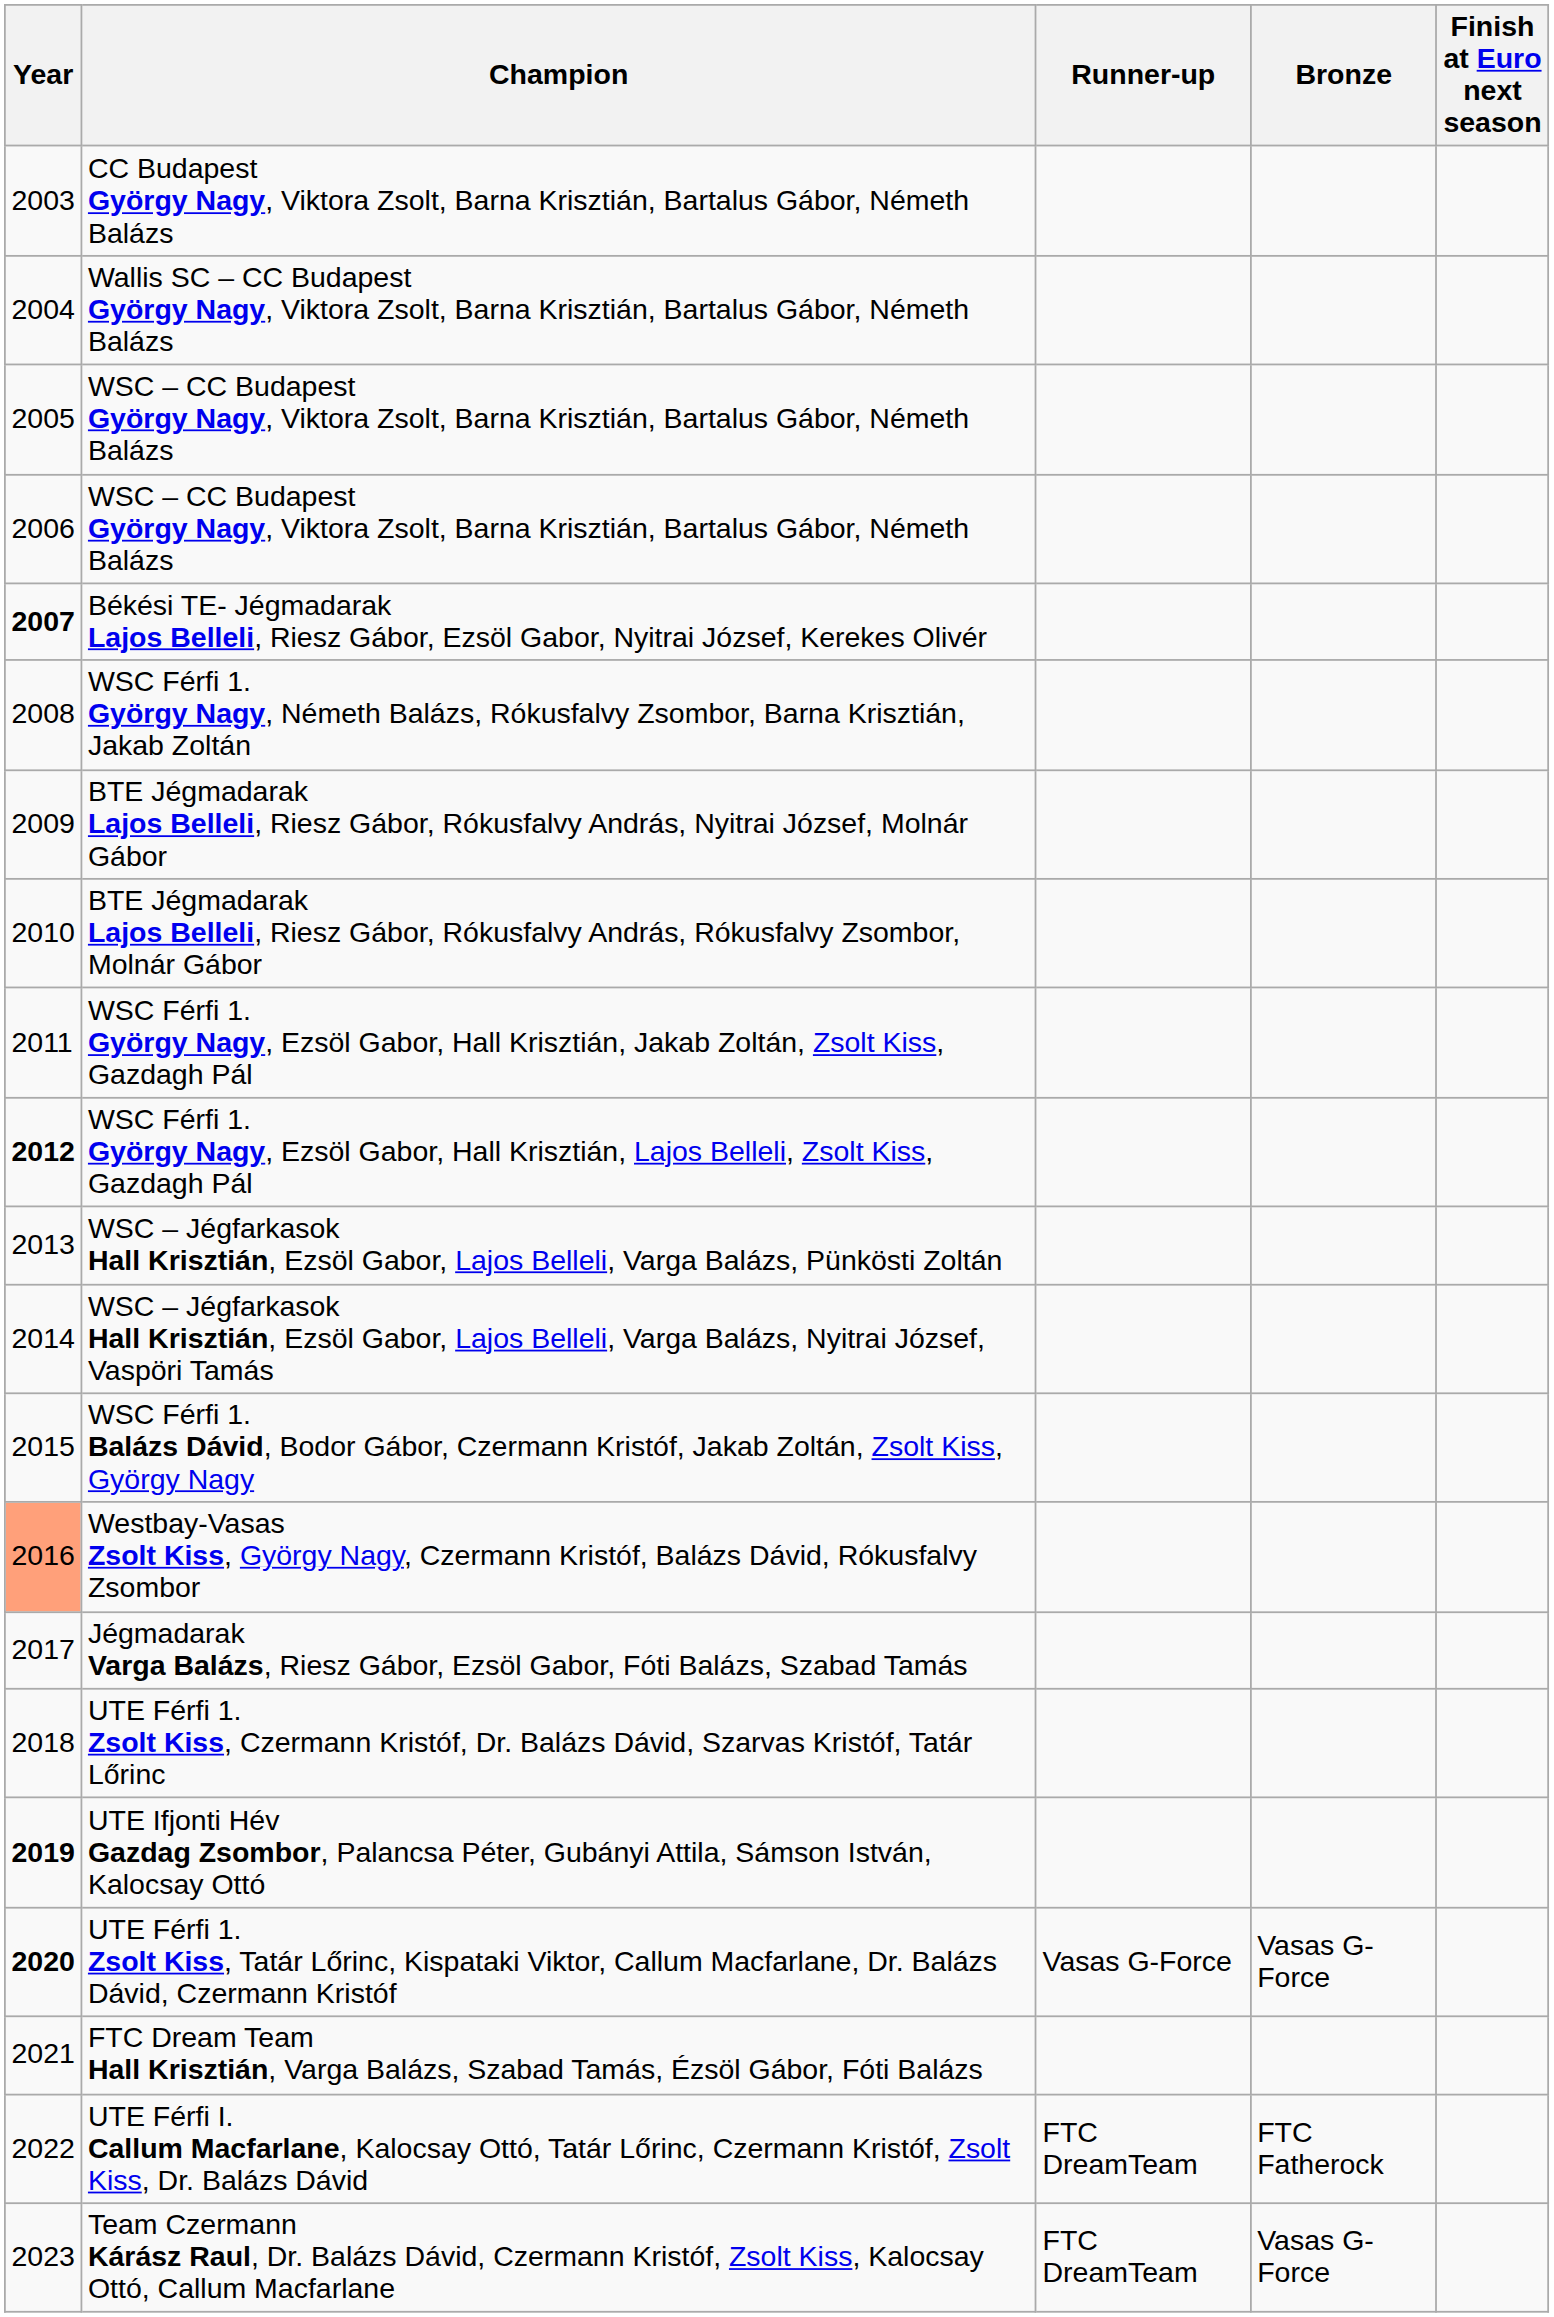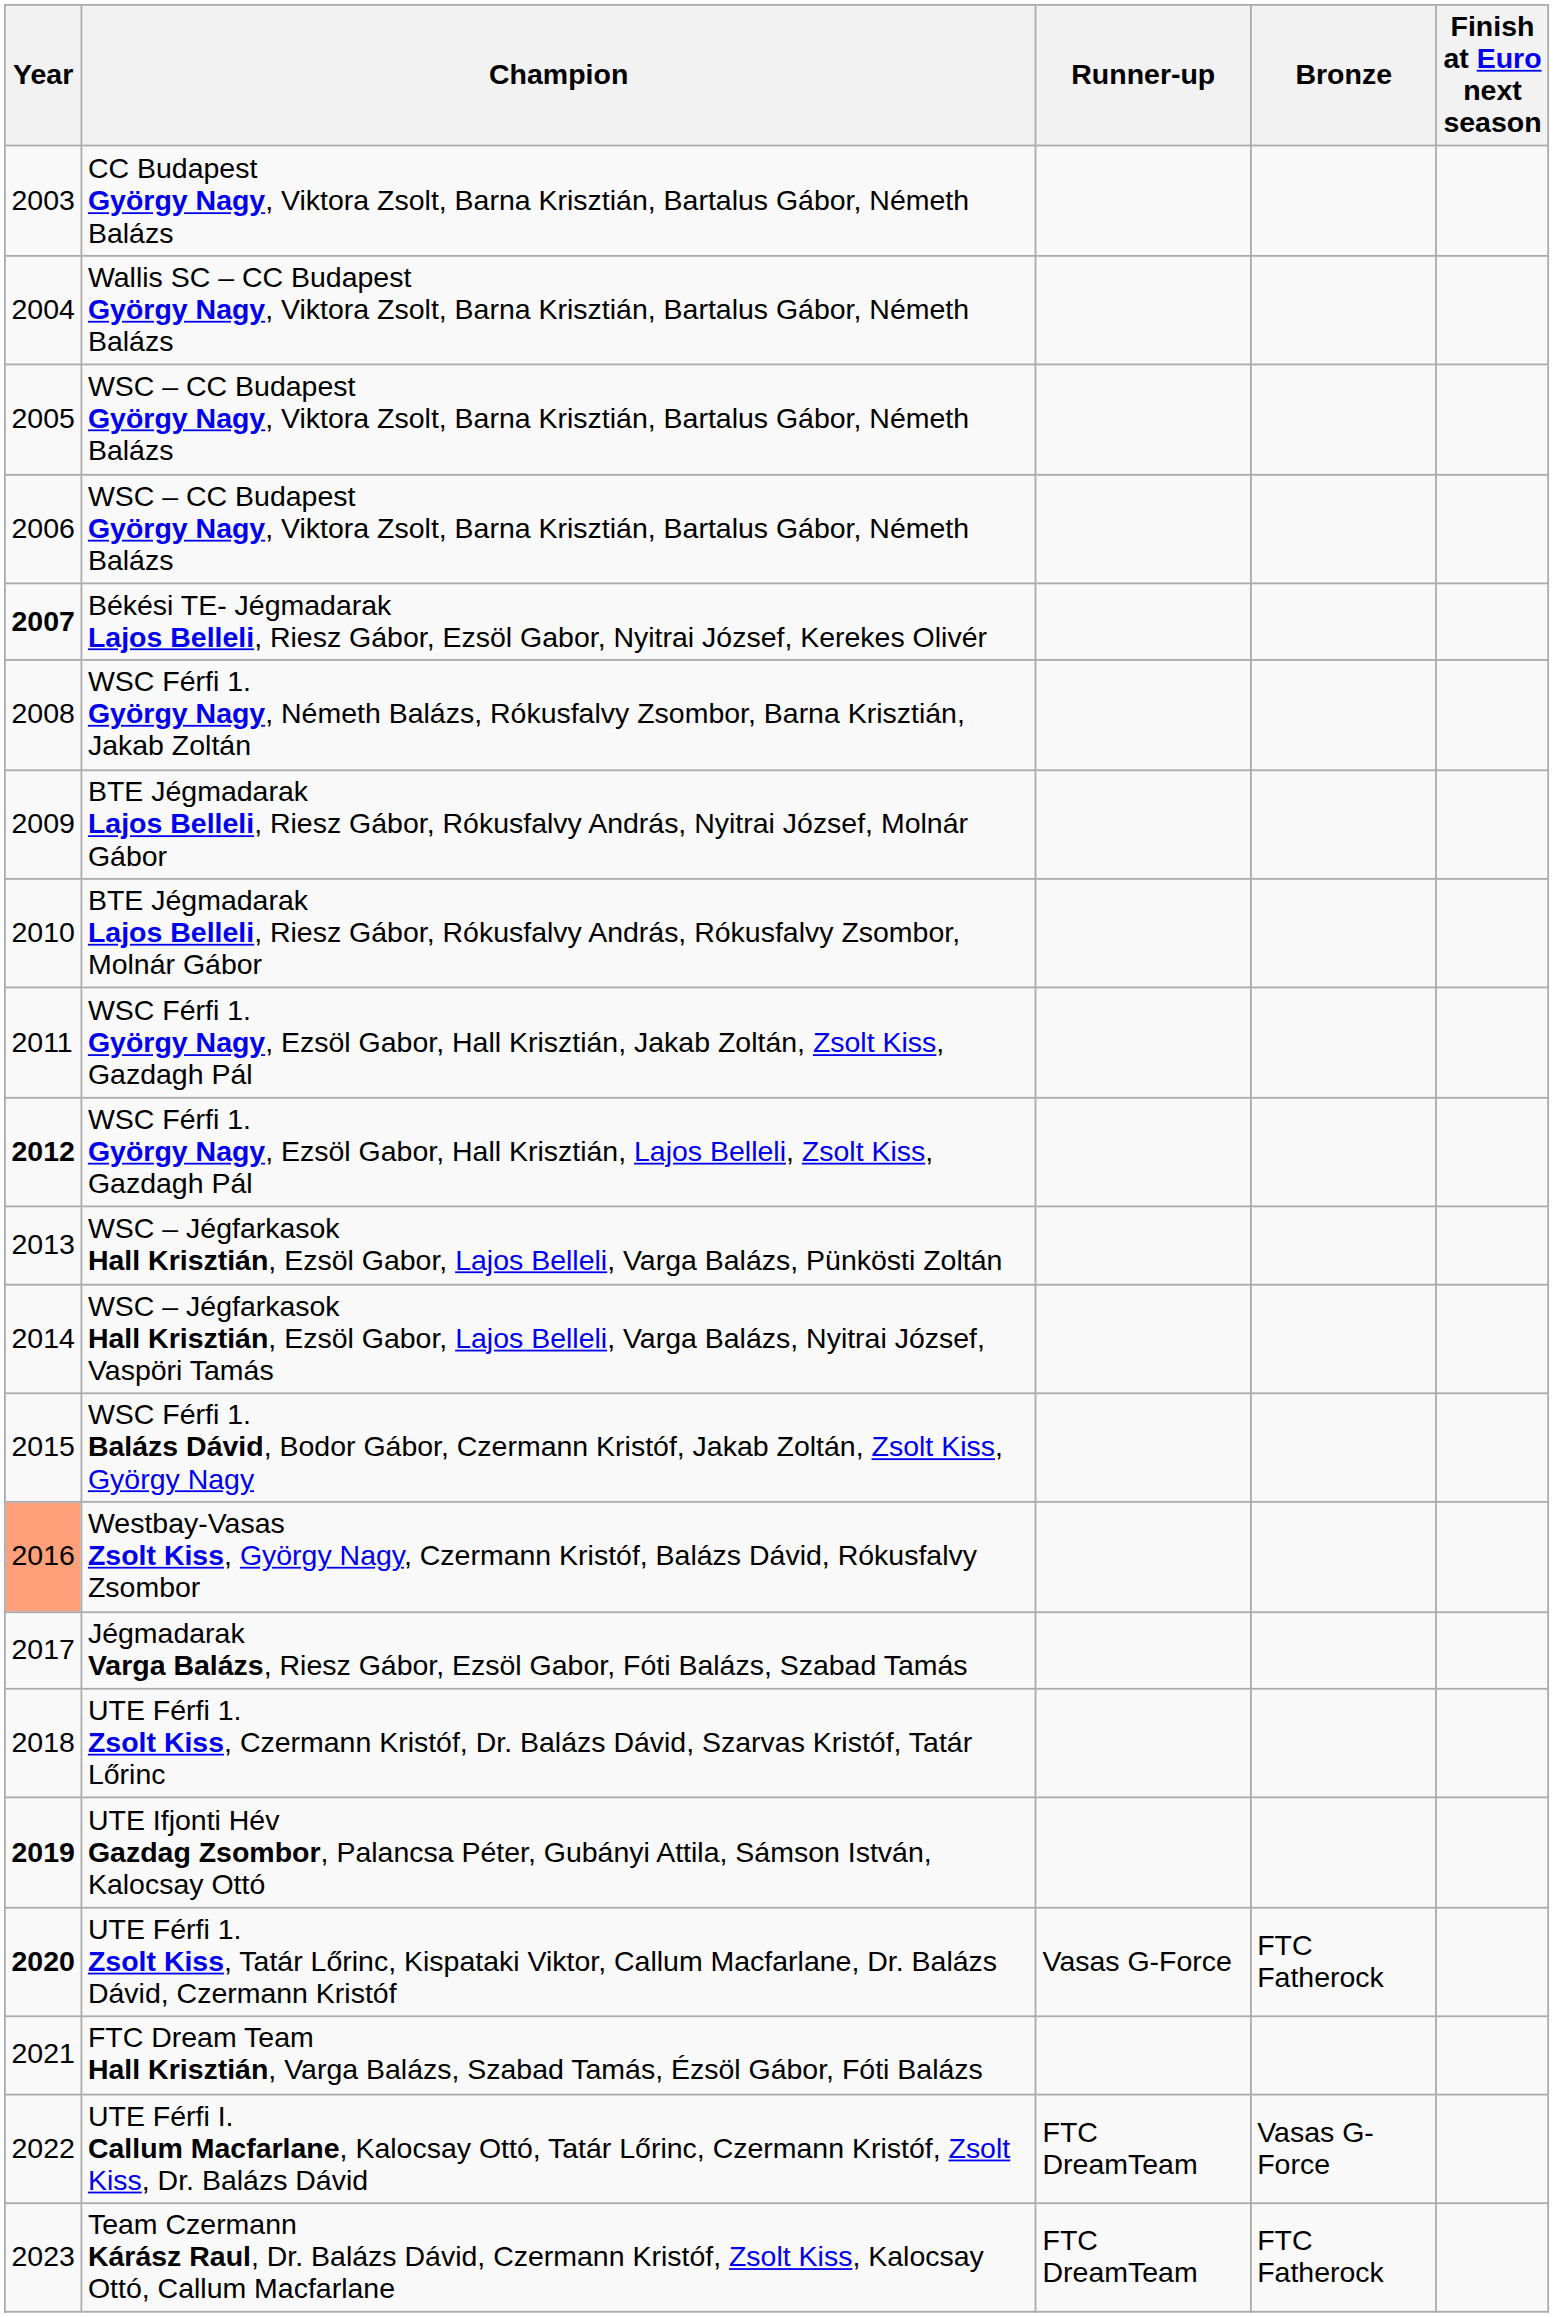(1315, 1961) Vasas G-Force -> (1321, 1961) FTC Fatherock
(1321, 2147) FTC Fatherock -> (1315, 2147) Vasas G-Force
(1315, 2257) Vasas G-Force -> (1321, 2257) FTC Fatherock
